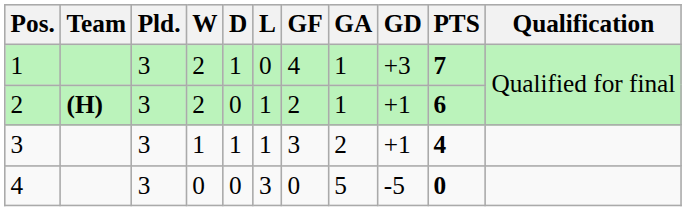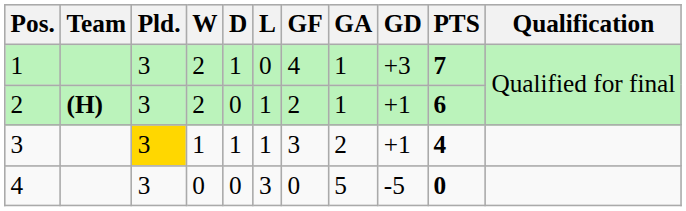(144, 144) no background -> (144, 144) gold background
